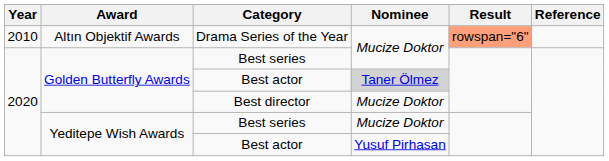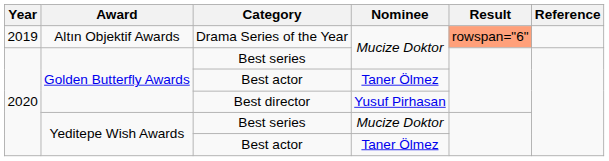(23, 36) 2010 -> (23, 36) 2019
(400, 79) lightgrey background -> (400, 79) no background
(400, 101) Mucize Doktor -> (400, 101) Yusuf Pirhasan
(400, 144) Yusuf Pirhasan -> (400, 144) Taner Ölmez
